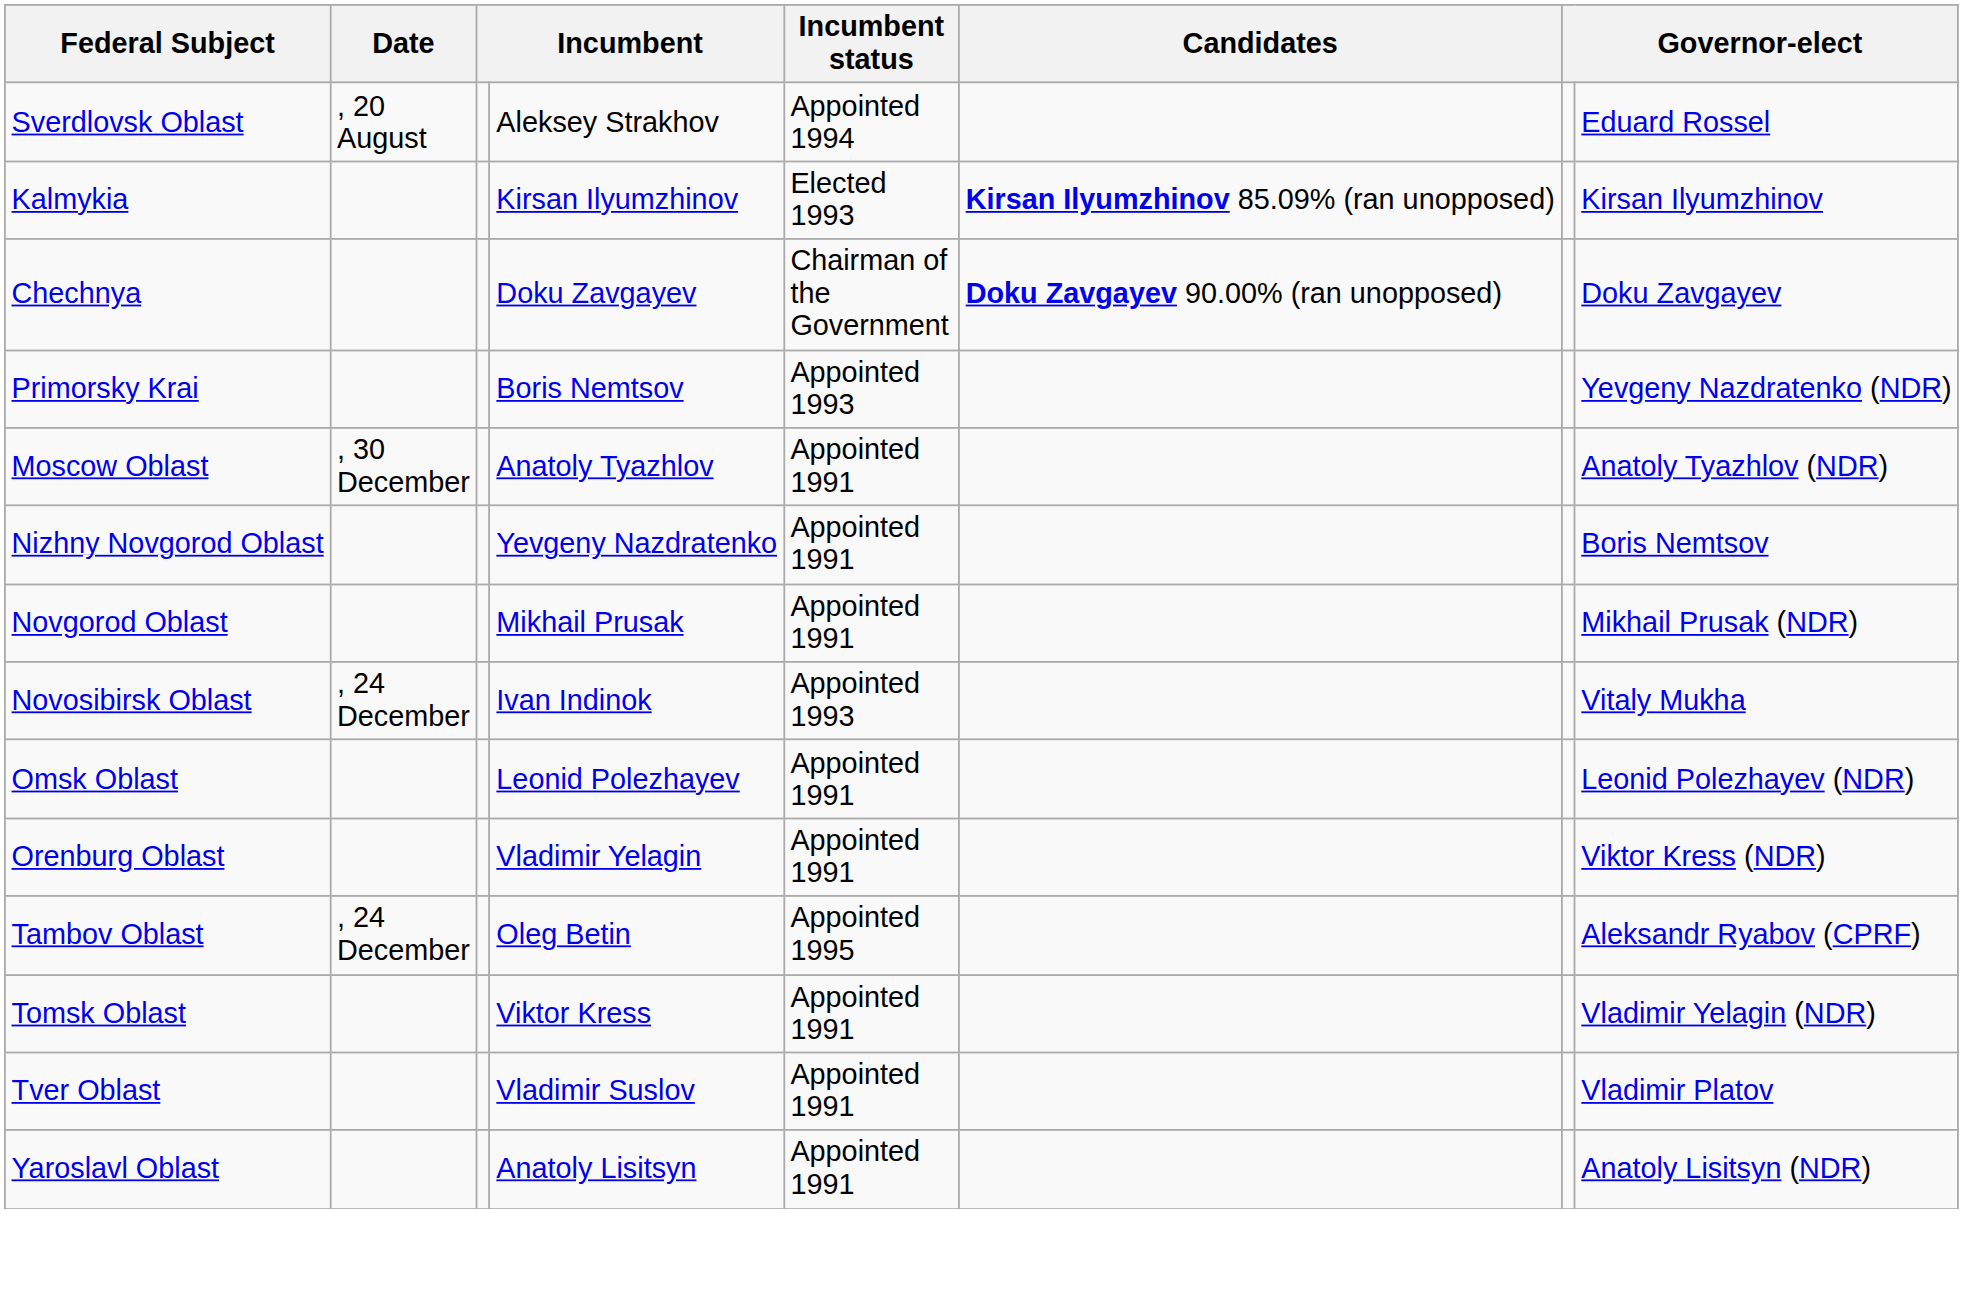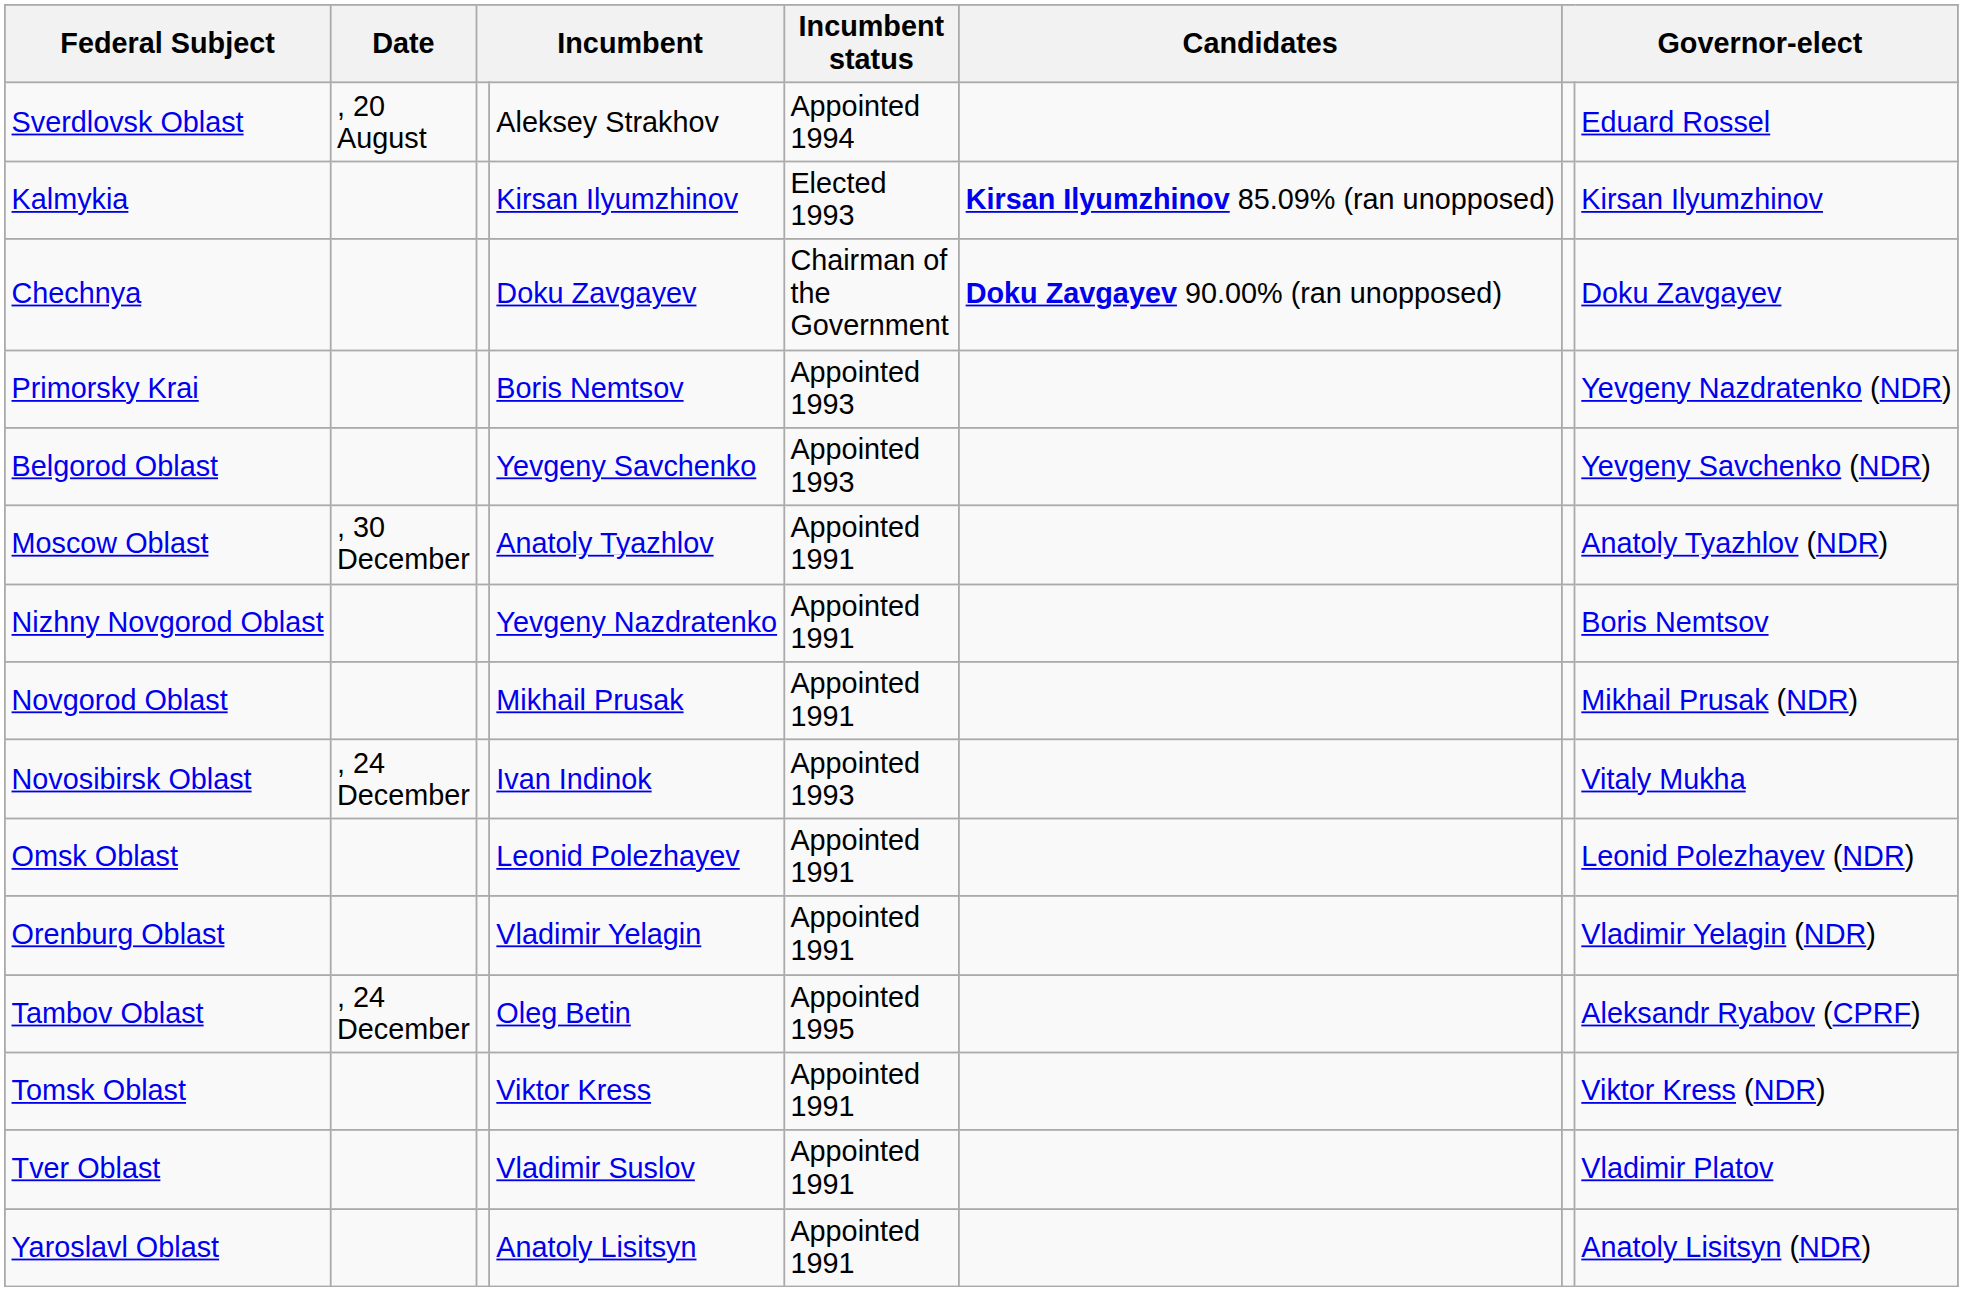+ row: (115, 466)
(1703, 856) Viktor Kress (NDR) -> (1729, 934) Vladimir Yelagin (NDR)
(1729, 1012) Vladimir Yelagin (NDR) -> (1703, 1090) Viktor Kress (NDR)
